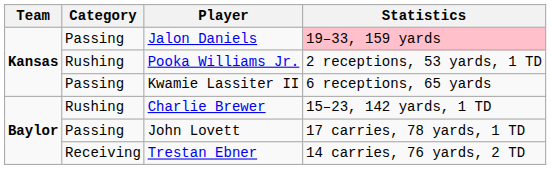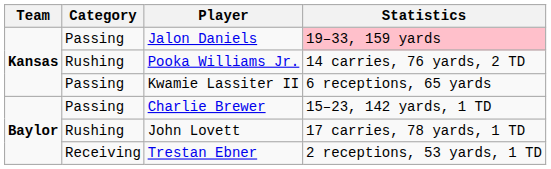(424, 62) 2 receptions, 53 yards, 1 TD -> (416, 62) 14 carries, 76 yards, 2 TD
(95, 108) Rushing -> (95, 108) Passing
(95, 130) Passing -> (95, 130) Rushing
(416, 153) 14 carries, 76 yards, 2 TD -> (424, 153) 2 receptions, 53 yards, 1 TD
